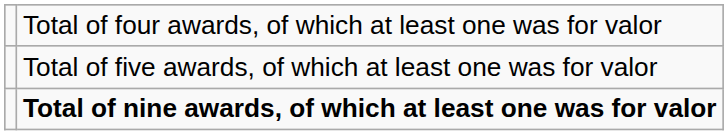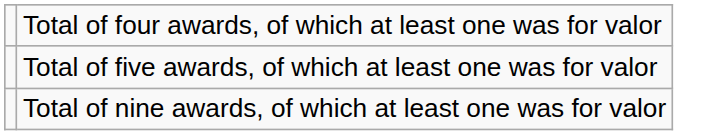(370, 108) bold -> (345, 108) normal
